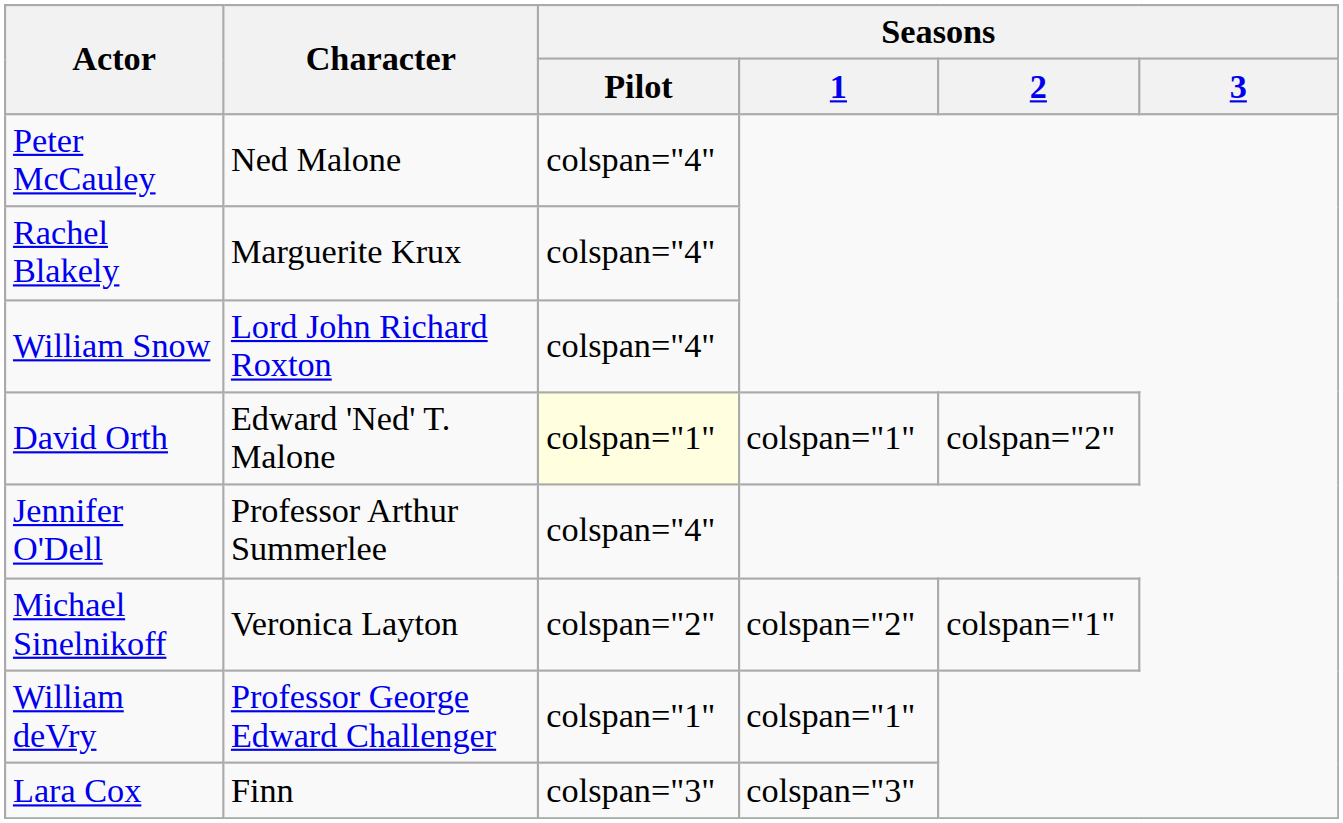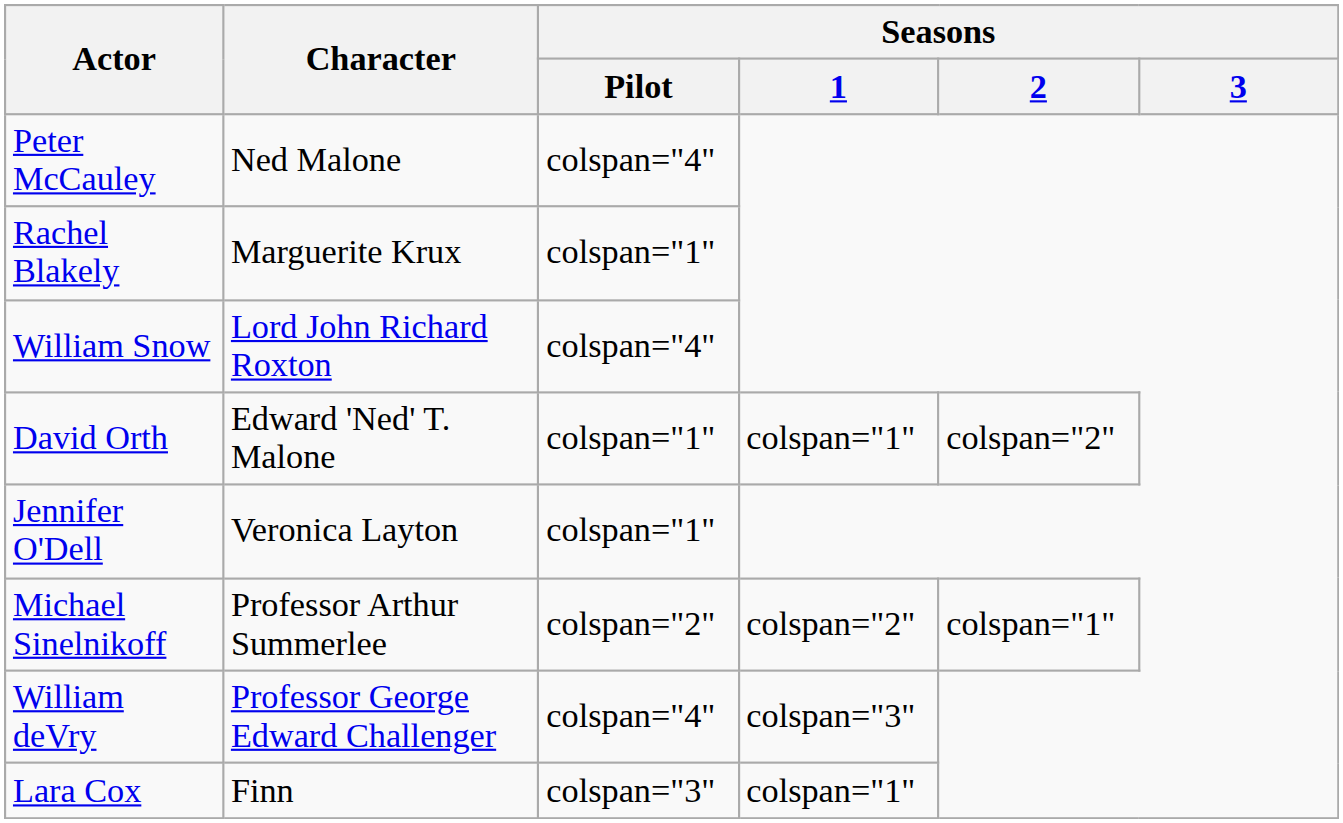(631, 252) colspan="4" -> (631, 252) colspan="1"
(631, 437) lightyellow background -> (631, 437) no background
(345, 530) Professor Arthur Summerlee -> (345, 530) Veronica Layton
(631, 530) colspan="4" -> (631, 530) colspan="1"
(345, 623) Veronica Layton -> (345, 623) Professor Arthur Summerlee
(631, 716) colspan="1" -> (631, 716) colspan="4"
(831, 716) colspan="1" -> (831, 716) colspan="3"
(831, 790) colspan="3" -> (831, 790) colspan="1"
